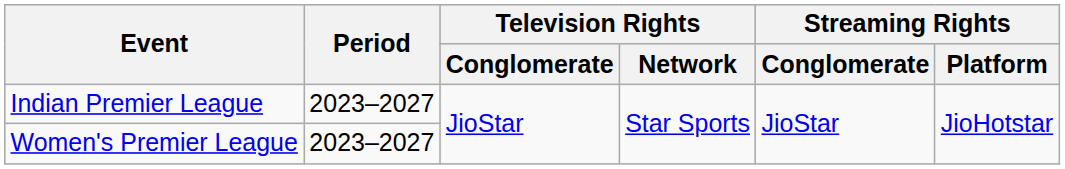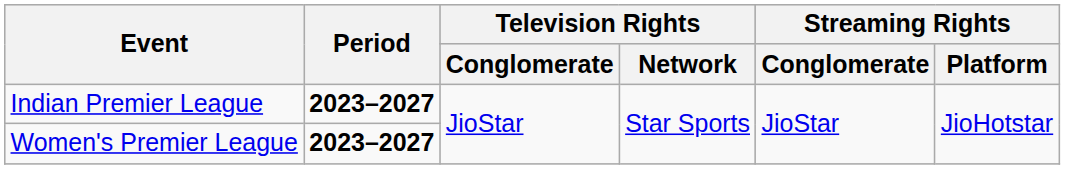(372, 103) normal -> (372, 103) bold
(372, 143) normal -> (372, 143) bold
